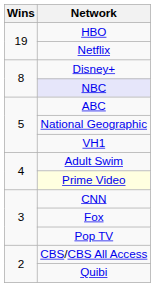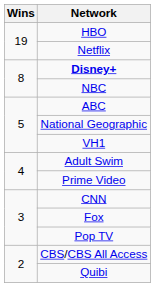(94, 69) normal -> (94, 69) bold
(94, 87) lavender background -> (94, 87) no background
(94, 180) lightyellow background -> (94, 180) no background
